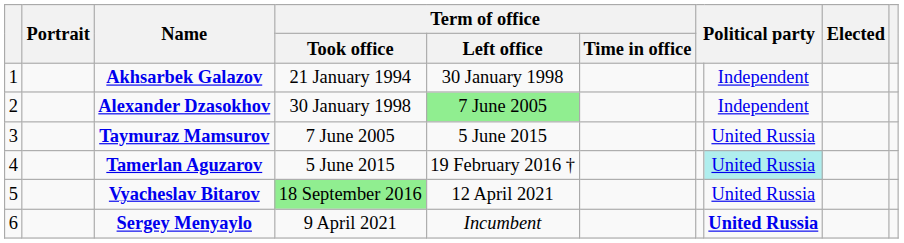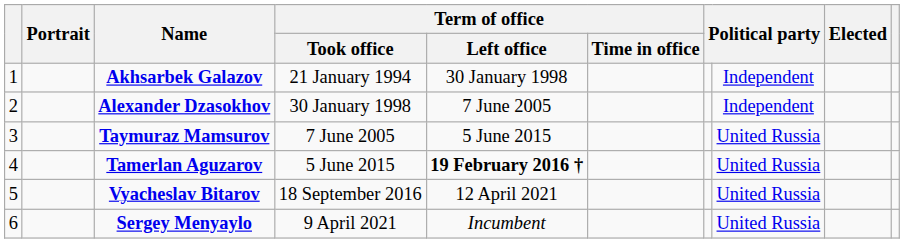(503, 106) lightgreen background -> (507, 106) no background
(503, 164) normal -> (507, 164) bold
(763, 164) paleturquoise background -> (768, 164) no background
(350, 194) lightgreen background -> (350, 194) no background
(763, 223) bold -> (768, 223) normal
